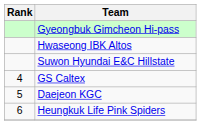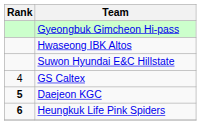(20, 95) normal -> (20, 95) bold
(20, 111) normal -> (20, 111) bold
